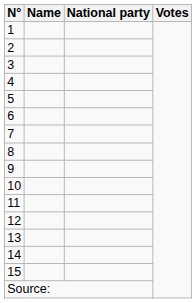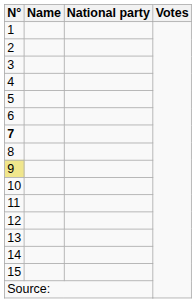(11, 134) normal -> (11, 134) bold
(11, 168) no background -> (11, 168) khaki background
